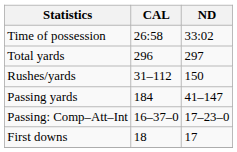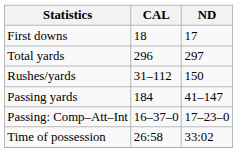rows swapped: (37, 137) <-> (57, 35)
